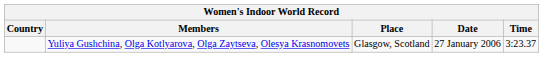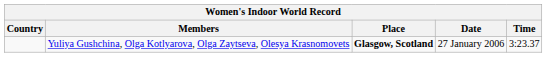(392, 44) normal -> (394, 44) bold
